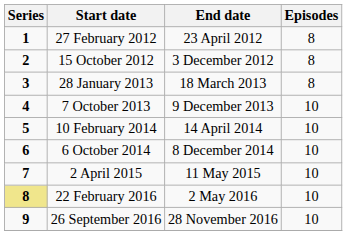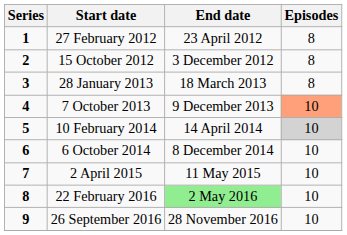(311, 106) no background -> (311, 106) lightsalmon background
(311, 128) no background -> (311, 128) lightgrey background
(26, 196) khaki background -> (26, 196) no background
(223, 196) no background -> (223, 196) lightgreen background
